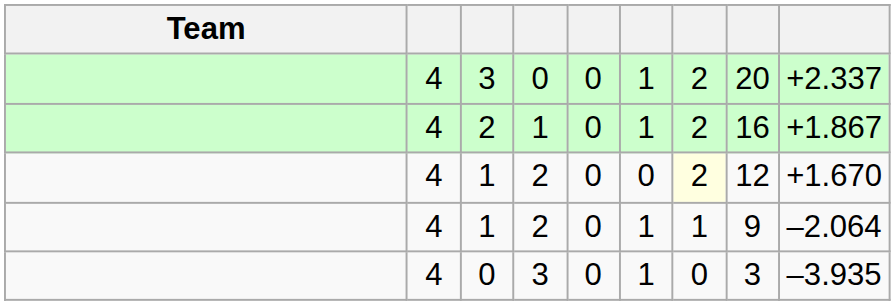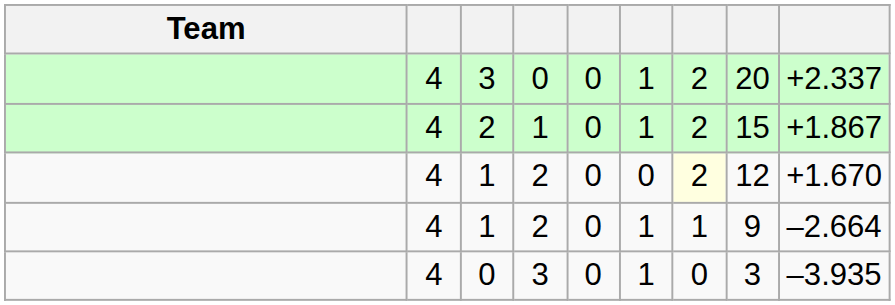(752, 127) 16 -> (752, 127) 15
(834, 226) –2.064 -> (834, 226) –2.664
